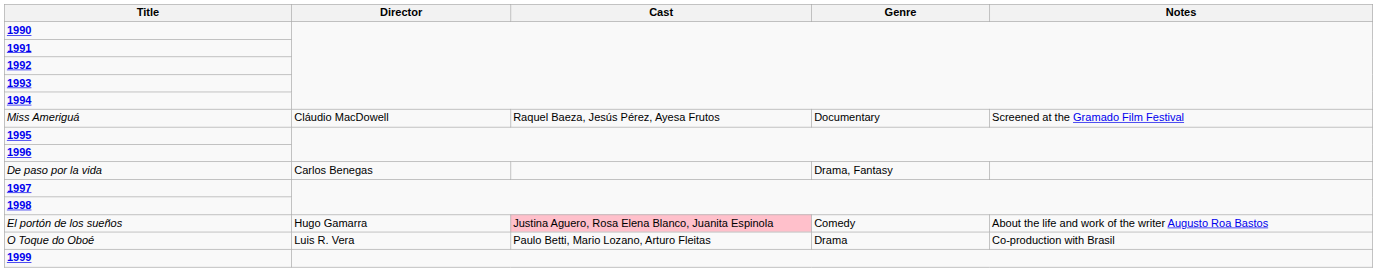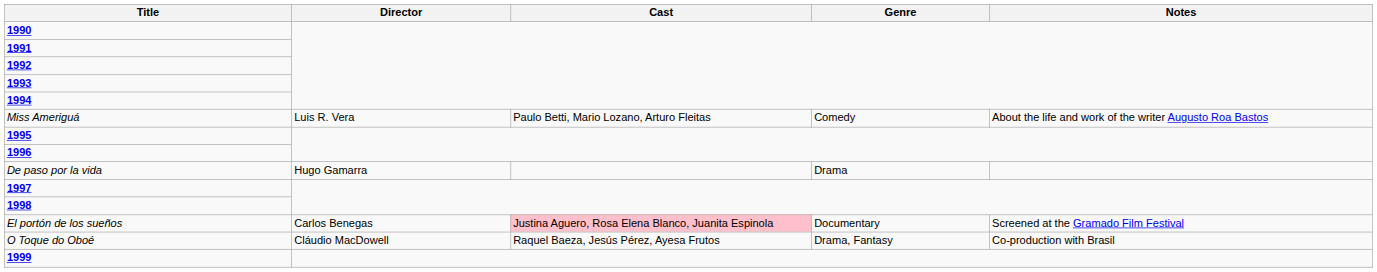(341, 118) Cláudio MacDowell -> (324, 118) Luis R. Vera
(616, 118) Raquel Baeza, Jesús Pérez, Ayesa Frutos -> (612, 118) Paulo Betti, Mario Lozano, Arturo Fleitas
(847, 118) Documentary -> (835, 118) Comedy
(1088, 118) Screened at the Gramado Film Festival -> (1130, 118) About the life and work of the writer Augusto Roa Bastos
(333, 170) Carlos Benegas -> (331, 170) Hugo Gamarra
(853, 170) Drama, Fantasy -> (831, 170) Drama
(331, 223) Hugo Gamarra -> (333, 223) Carlos Benegas
(835, 223) Comedy -> (847, 223) Documentary
(1130, 223) About the life and work of the writer Augusto Roa Bastos -> (1088, 223) Screened at the Gramado Film Festival
(324, 240) Luis R. Vera -> (341, 240) Cláudio MacDowell
(612, 240) Paulo Betti, Mario Lozano, Arturo Fleitas -> (616, 240) Raquel Baeza, Jesús Pérez, Ayesa Frutos
(831, 240) Drama -> (853, 240) Drama, Fantasy
